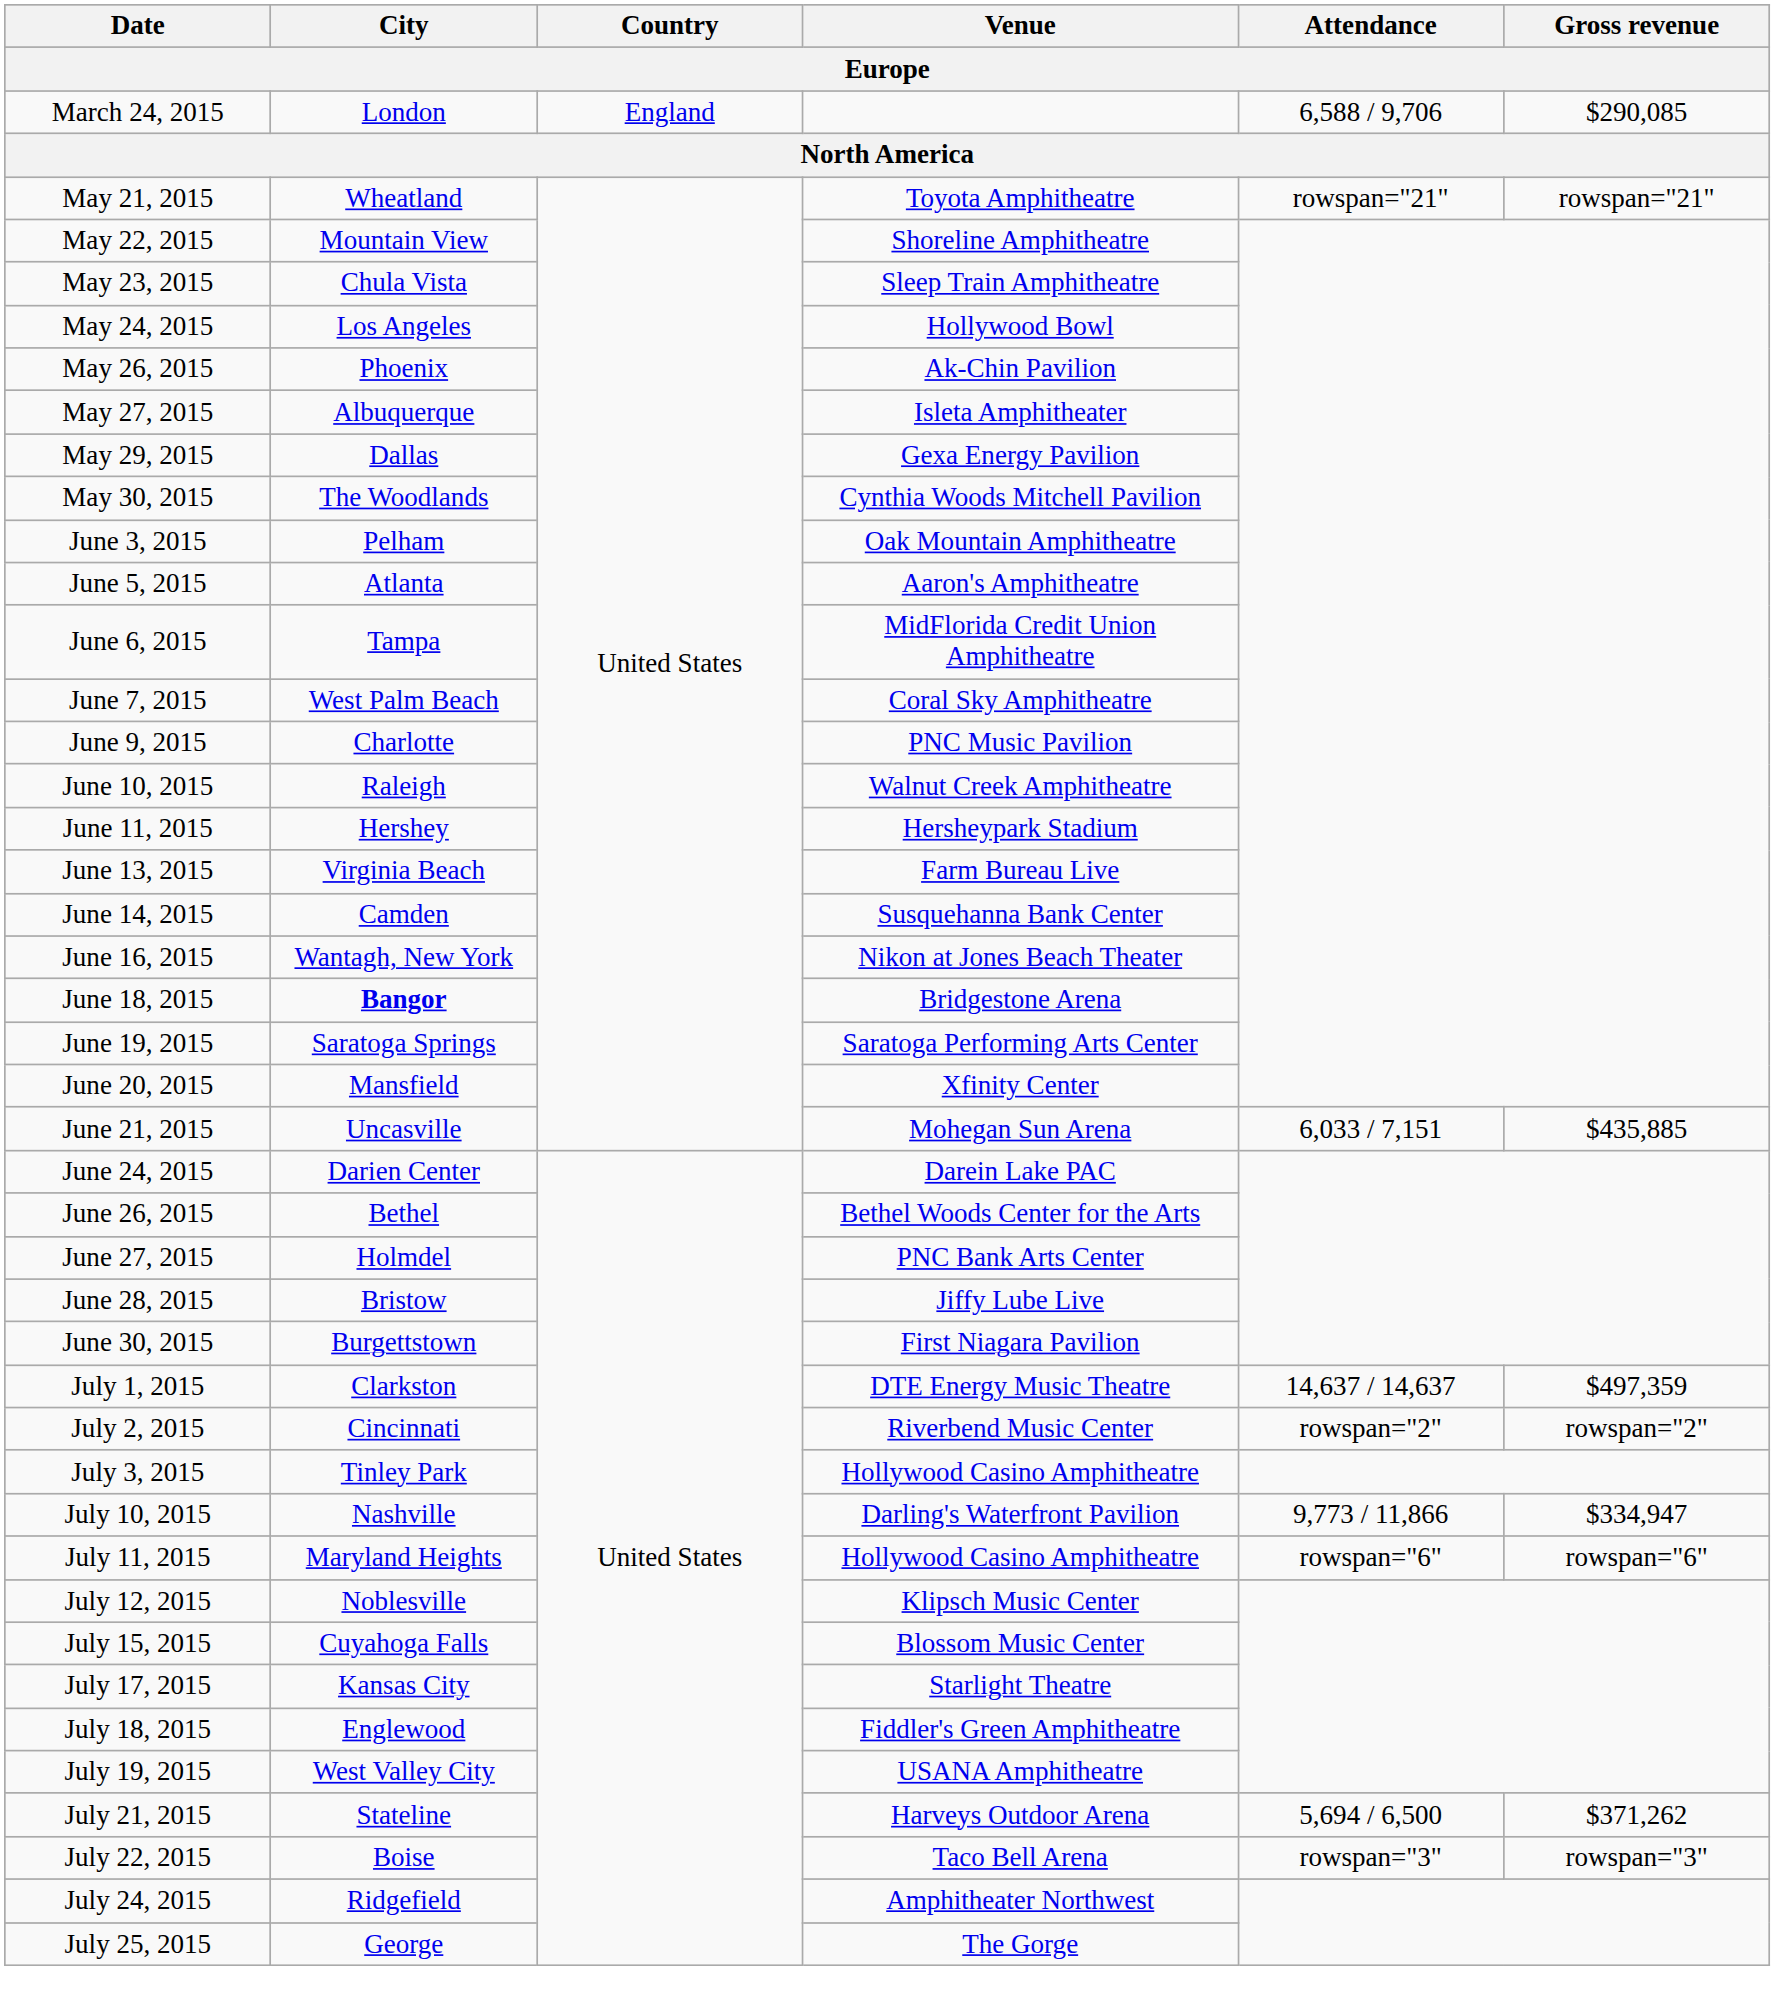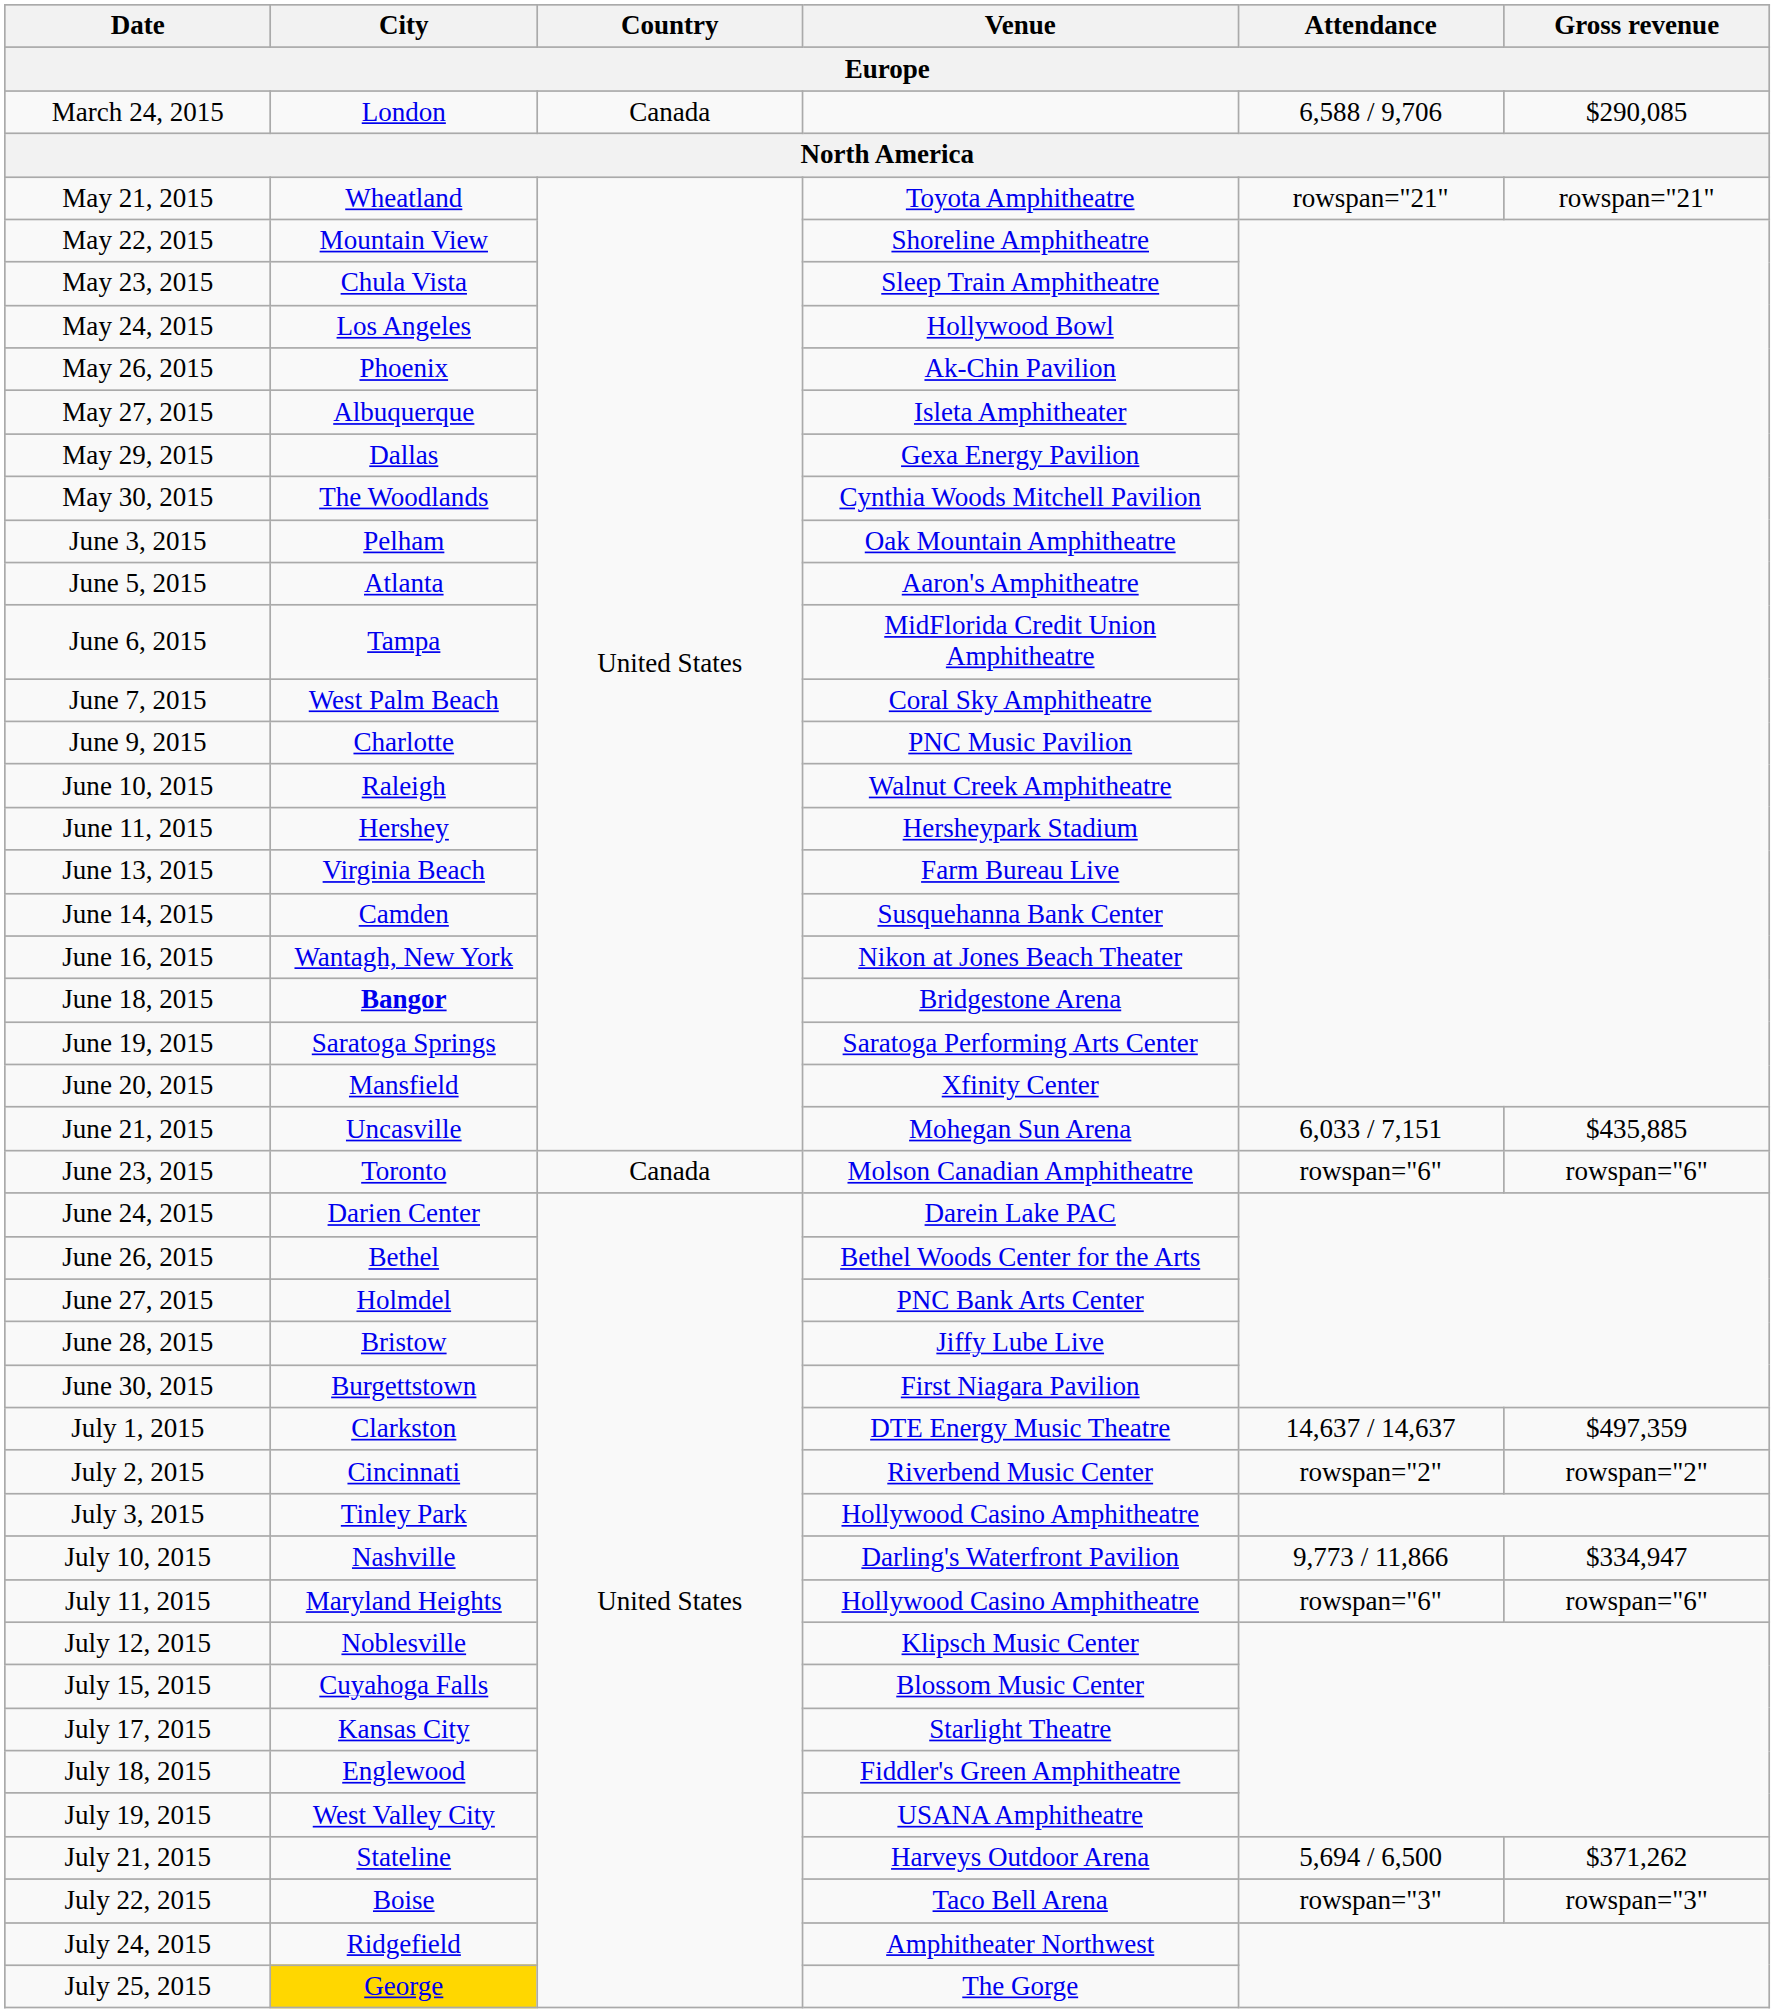(670, 111) England -> (670, 111) Canada
+ row: (138, 1171)
(404, 1943) no background -> (404, 1986) gold background
